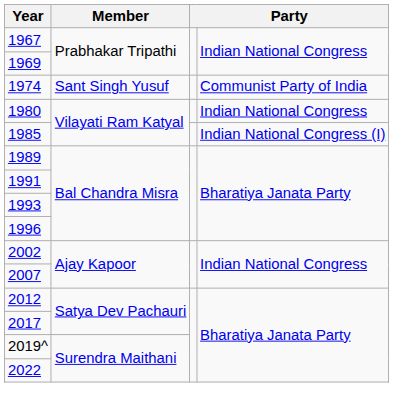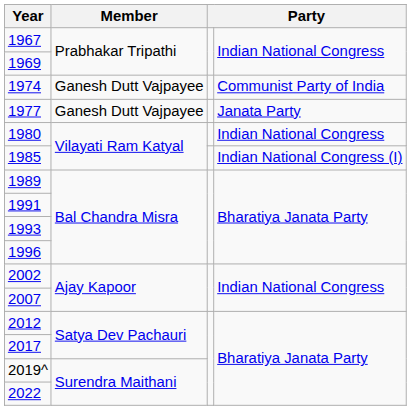(112, 87) Sant Singh Yusuf -> (129, 87) Ganesh Dutt Vajpayee
+ row: (24, 110)
